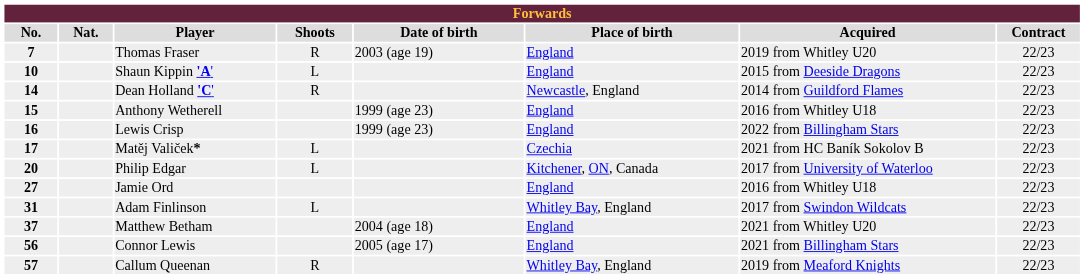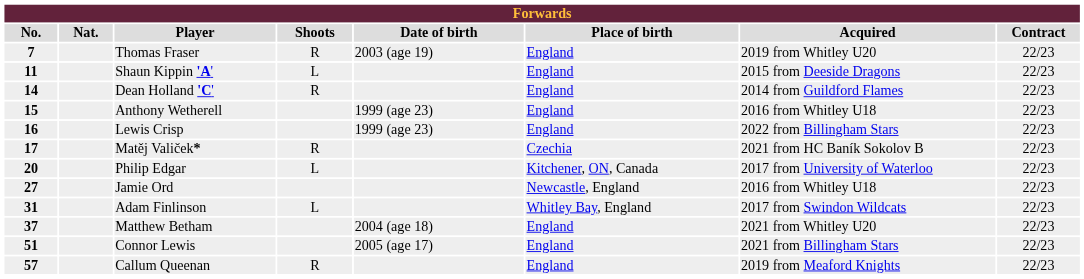(31, 71) 10 -> (31, 71) 11
(583, 91) Newcastle, England -> (550, 91) England
(315, 149) L -> (315, 149) R
(550, 187) England -> (583, 187) Newcastle, England
(31, 245) 56 -> (31, 245) 51
(589, 265) Whitley Bay, England -> (550, 265) England
